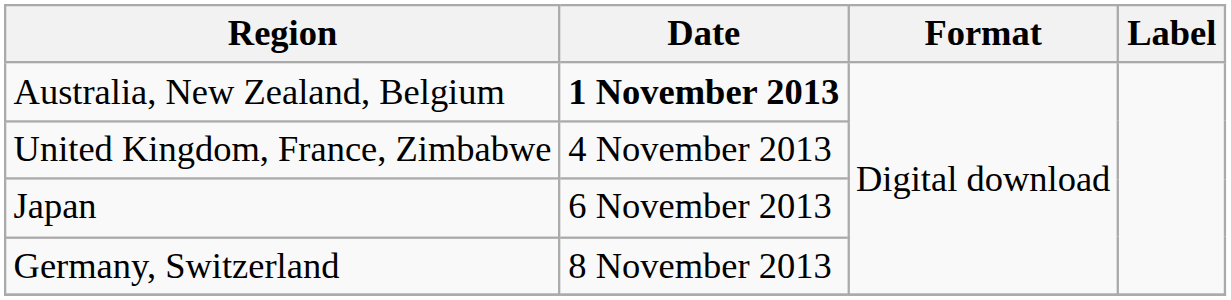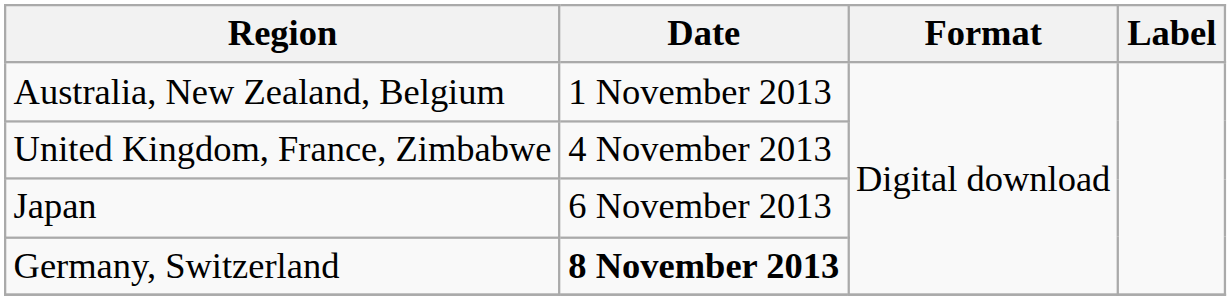(704, 91) bold -> (700, 91) normal
(700, 264) normal -> (704, 264) bold
